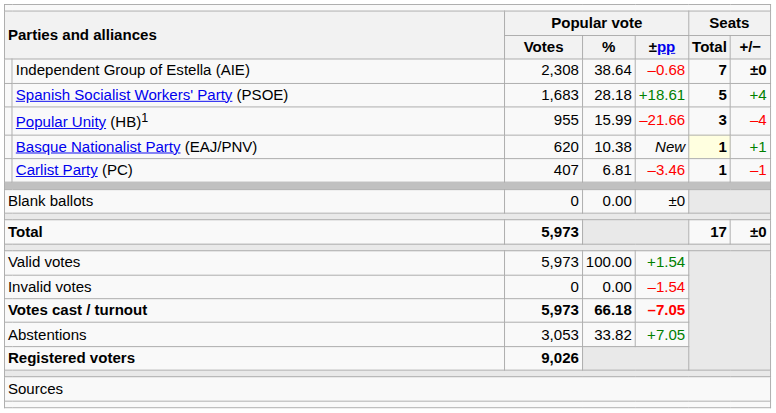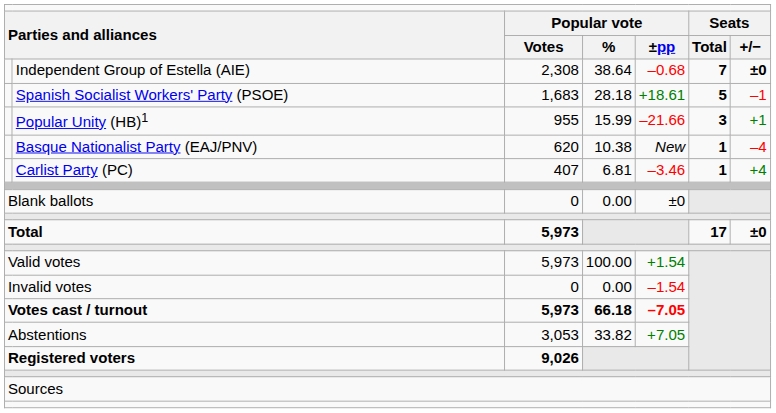(758, 94) +4 -> (758, 94) –1
(758, 120) –4 -> (758, 120) +1
(723, 146) lightyellow background -> (723, 146) no background
(758, 146) +1 -> (758, 146) –4
(758, 170) –1 -> (758, 170) +4
